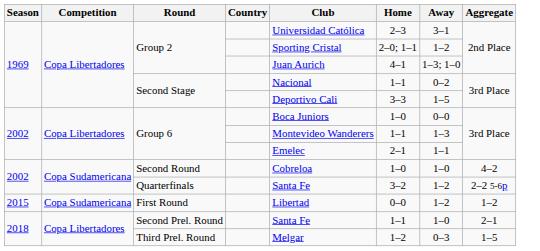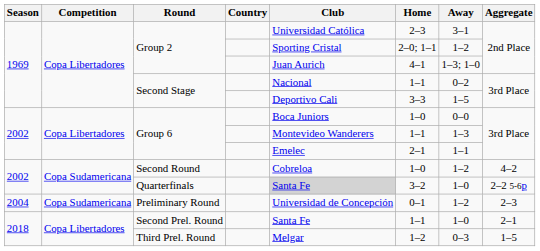(441, 168) 1–0 -> (461, 168) 1–2
(291, 185) no background -> (291, 185) lightgrey background
(441, 185) 1–2 -> (461, 185) 1–0
+ row: (18, 202)
- row: (18, 202)
